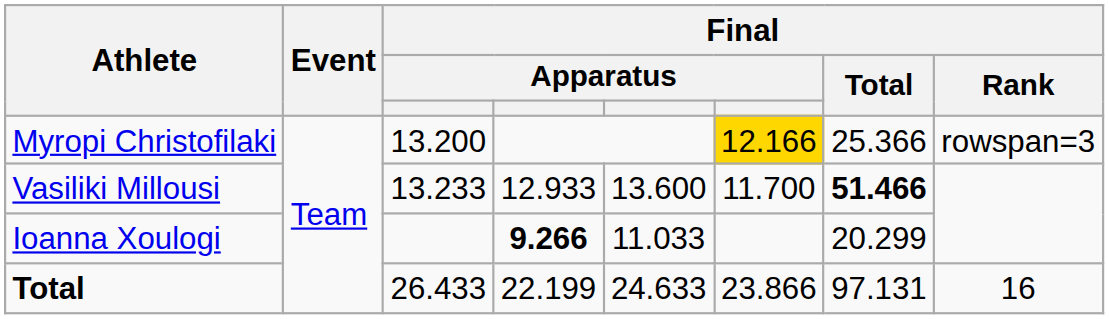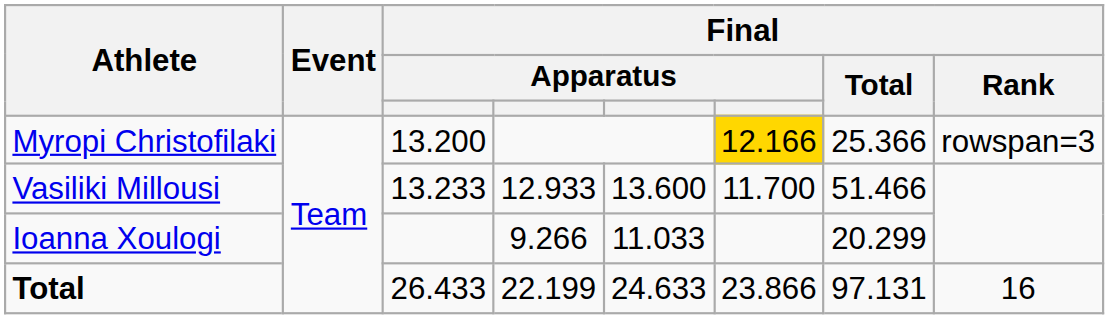(879, 190) bold -> (879, 190) normal
(548, 239) bold -> (548, 239) normal
